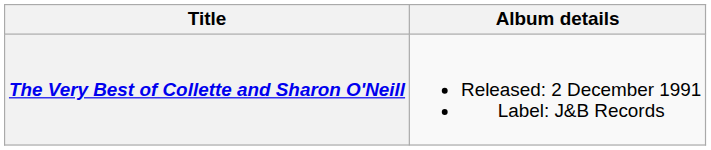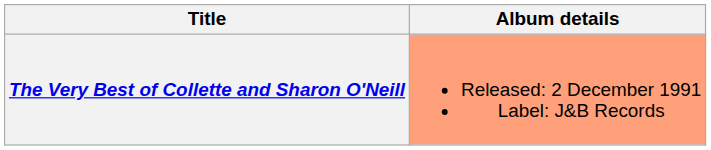(558, 100) no background -> (558, 100) lightsalmon background
